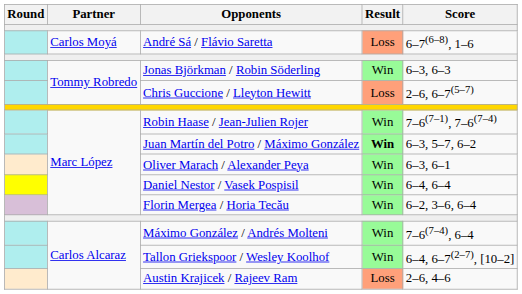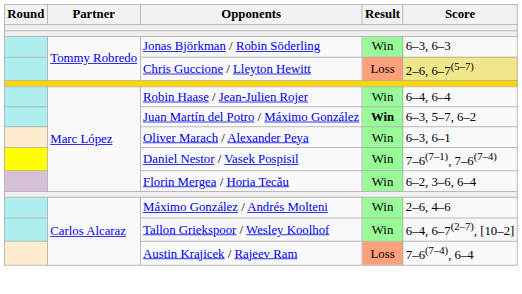- row: (83, 42)
(440, 92) no background -> (440, 68) khaki background
(451, 122) 7–6(7–1), 7–6(7–4) -> (428, 96) 6–4, 6–4
(428, 184) 6–4, 6–4 -> (451, 159) 7–6(7–1), 7–6(7–4)
(440, 233) 7–6(7–4), 6–4 -> (428, 207) 2–6, 4–6
(428, 278) 2–6, 4–6 -> (440, 253) 7–6(7–4), 6–4
